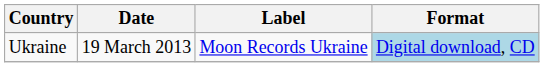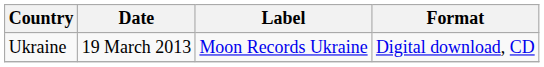(455, 47) lightblue background -> (455, 47) no background
